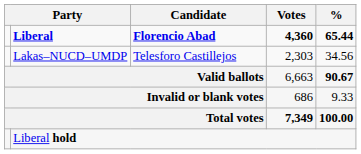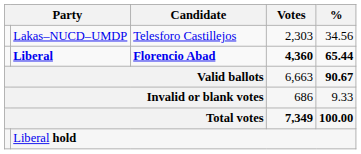rows swapped: (33, 35) <-> (70, 56)
